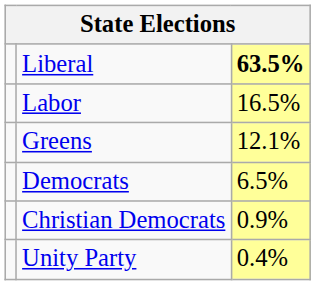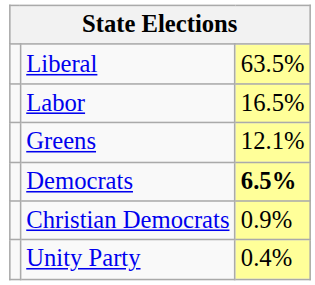(271, 63) bold -> (273, 63) normal
(262, 180) normal -> (269, 180) bold
